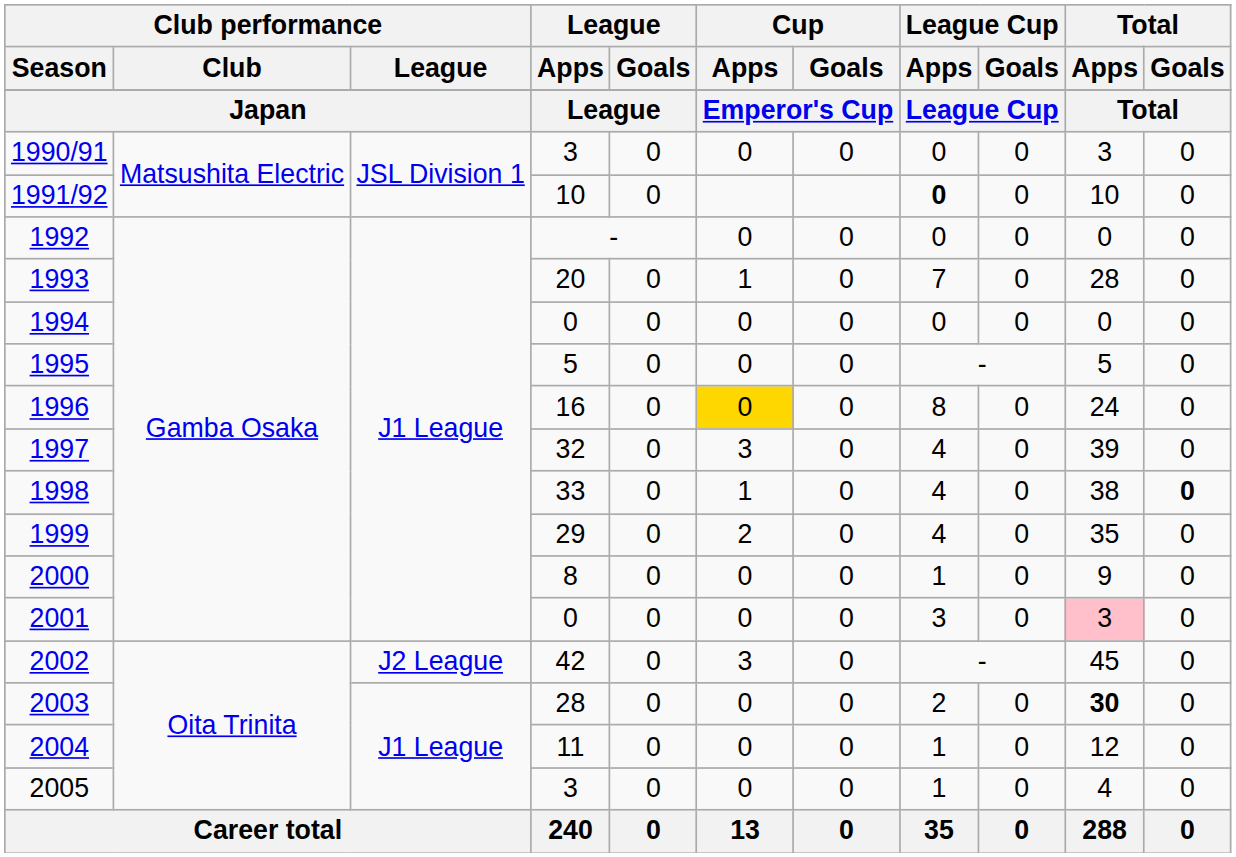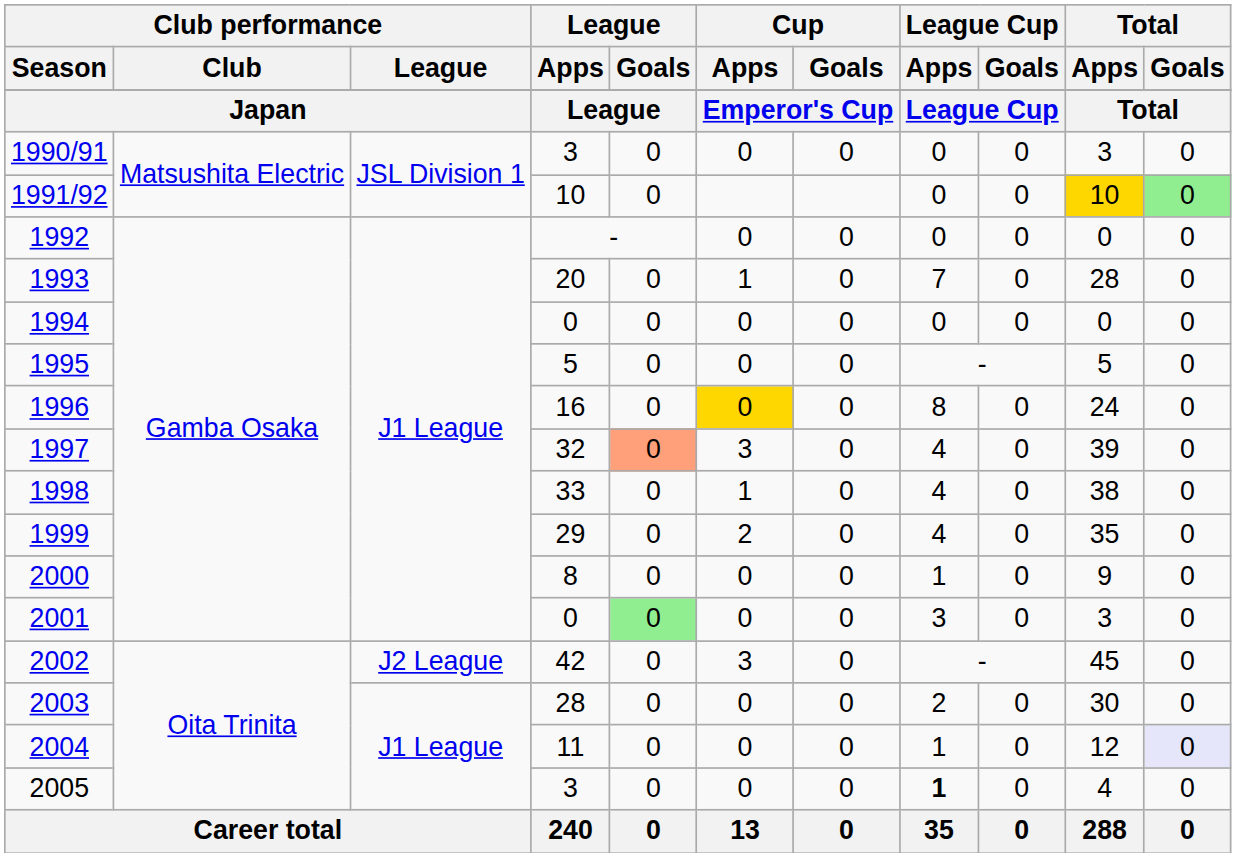(939, 195) bold -> (939, 195) normal
(1105, 195) no background -> (1105, 195) gold background
(1187, 195) no background -> (1187, 195) lightgreen background
(653, 449) no background -> (653, 449) lightsalmon background
(1187, 491) bold -> (1187, 491) normal
(653, 618) no background -> (653, 618) lightgreen background
(1105, 618) pink background -> (1105, 618) no background
(1105, 703) bold -> (1105, 703) normal
(1187, 746) no background -> (1187, 746) lavender background
(939, 788) normal -> (939, 788) bold
